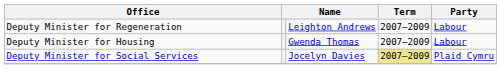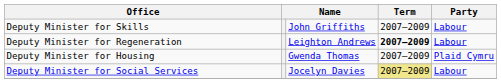+ row: (78, 27)
(405, 27) normal -> (405, 41) bold
(450, 41) Labour -> (464, 56) Plaid Cymru
(464, 56) Plaid Cymru -> (450, 71) Labour
